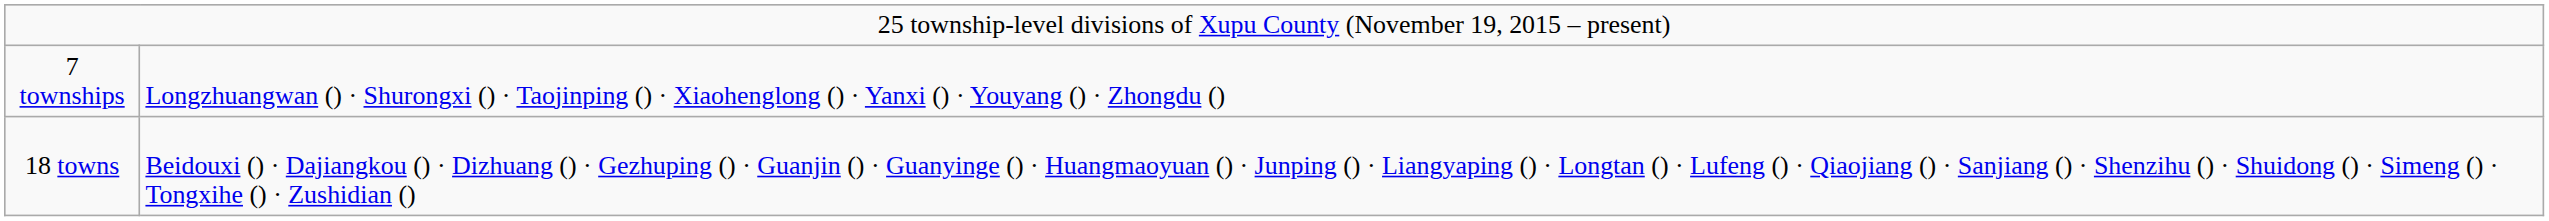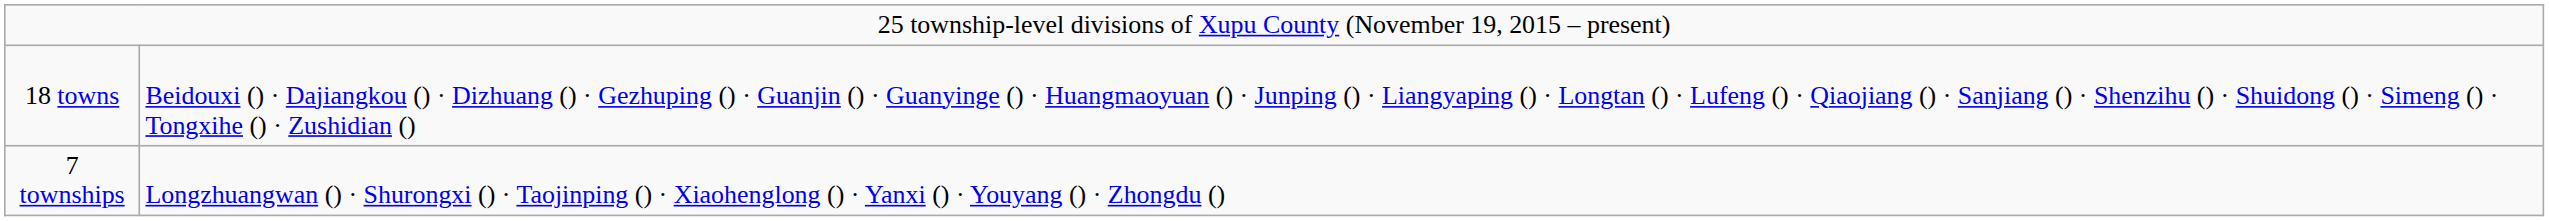rows swapped: (72, 165) <-> (72, 80)
